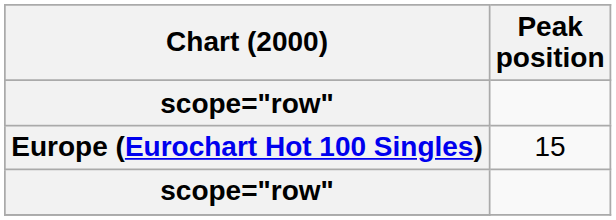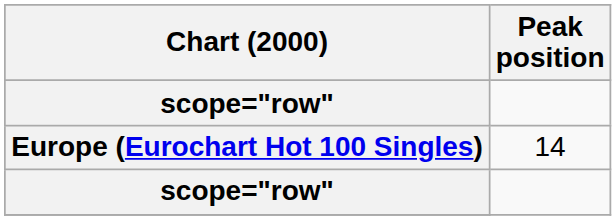(550, 147) 15 -> (550, 147) 14
